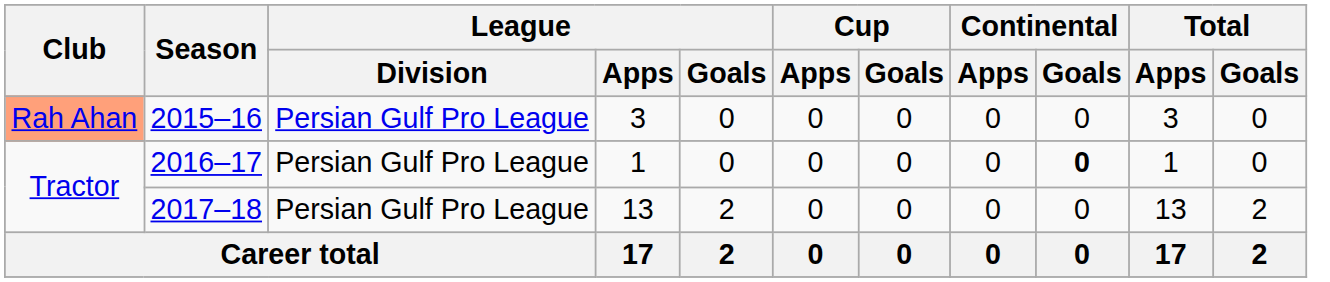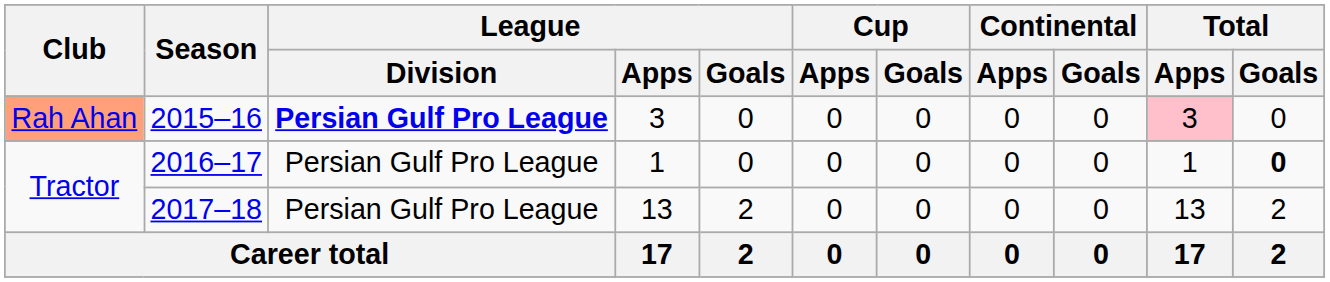(432, 118) normal -> (442, 118) bold
(1171, 118) no background -> (1190, 118) pink background
(1082, 163) bold -> (1101, 163) normal
(1259, 163) normal -> (1278, 163) bold
